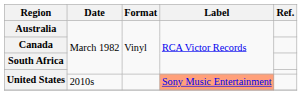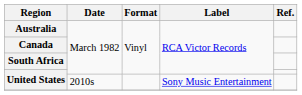(217, 82) lightsalmon background -> (217, 82) no background
